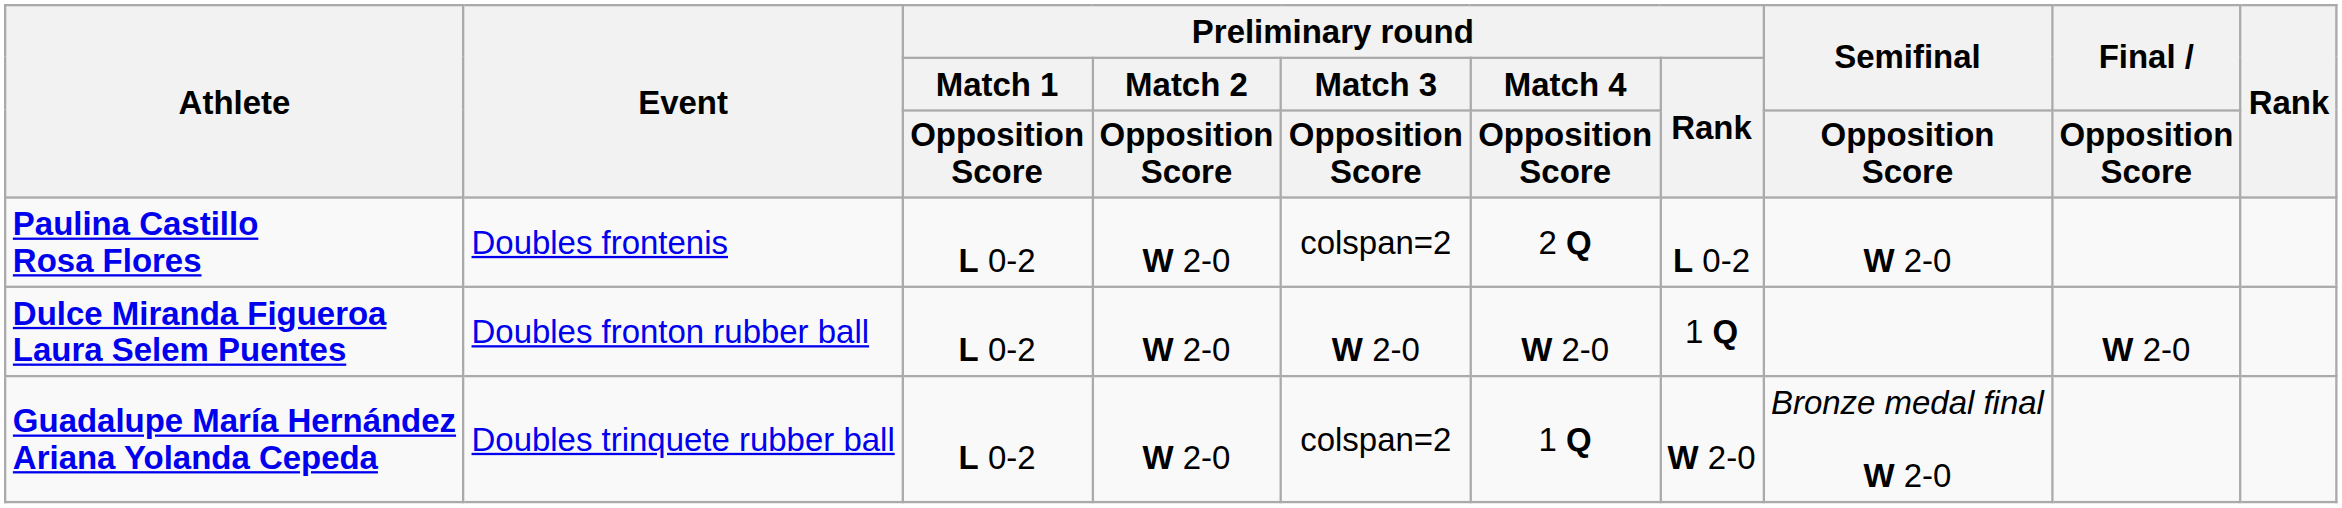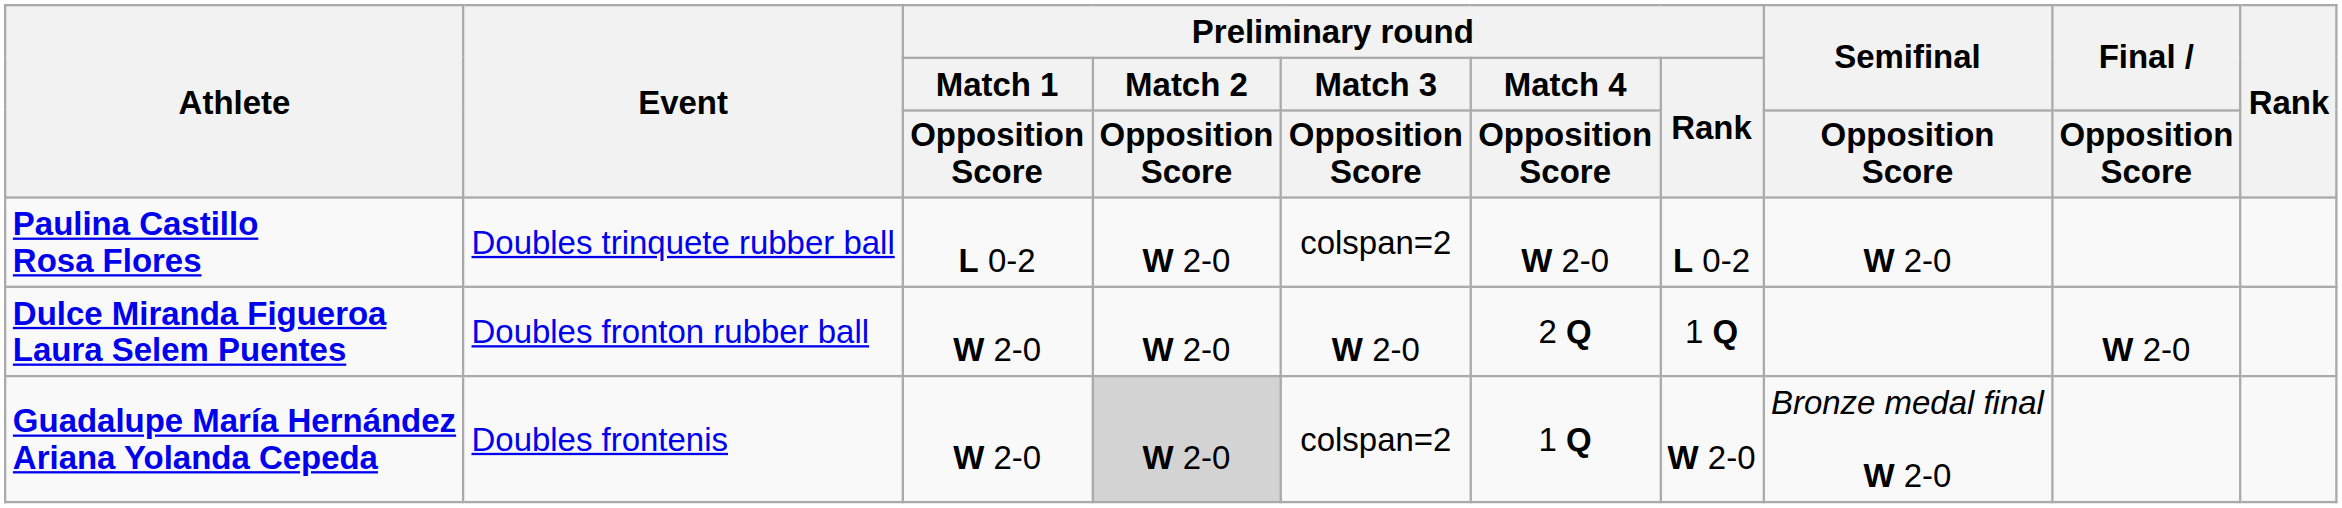(600, 243) Doubles frontenis -> (683, 243) Doubles trinquete rubber ball
(1565, 243) 2 Q -> (1565, 261) W 2-0
(997, 350) L 0-2 -> (997, 350) W 2-0
(1565, 350) W 2-0 -> (1565, 332) 2 Q
(683, 439) Doubles trinquete rubber ball -> (600, 439) Doubles frontenis
(997, 457) L 0-2 -> (997, 457) W 2-0
(1186, 457) no background -> (1186, 457) lightgrey background
